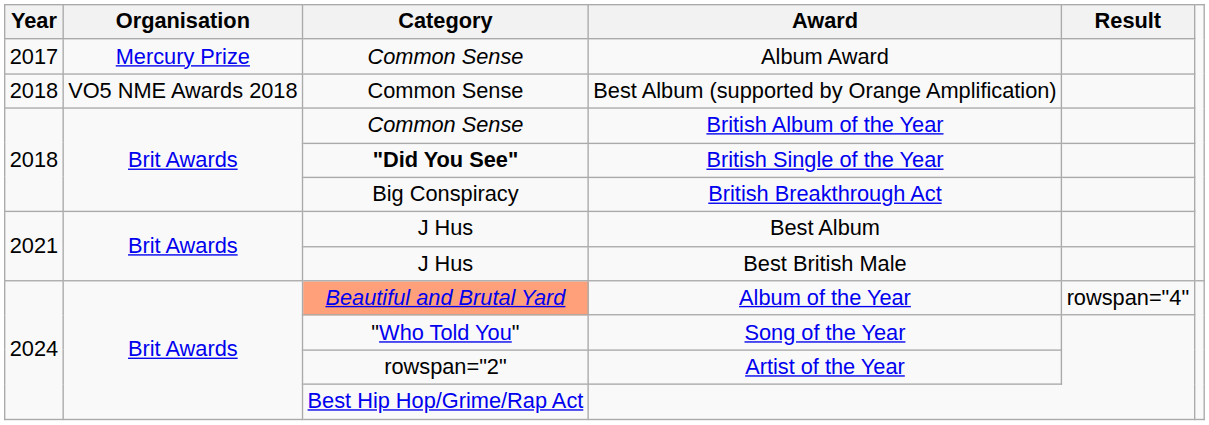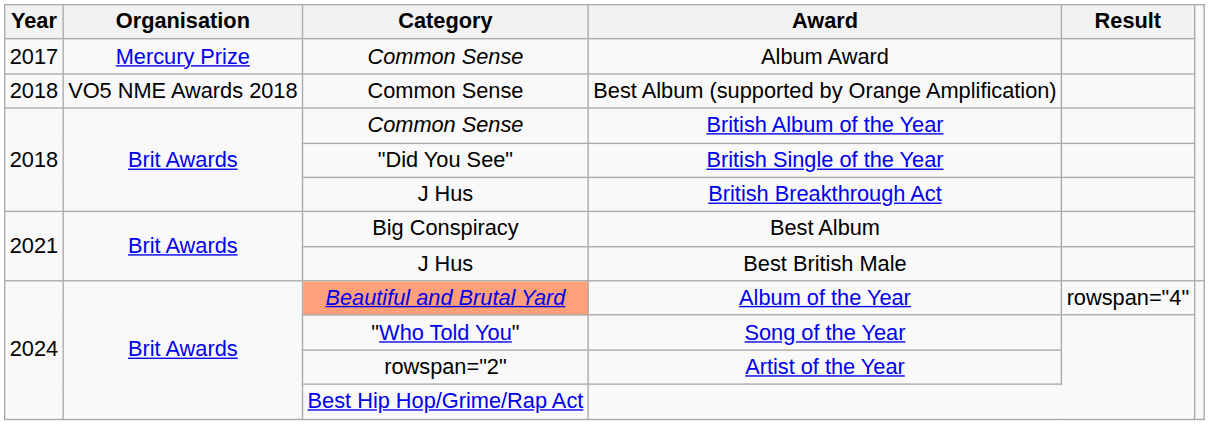(445, 159) bold -> (445, 159) normal
(445, 194) Big Conspiracy -> (445, 194) J Hus
(445, 228) J Hus -> (445, 228) Big Conspiracy
